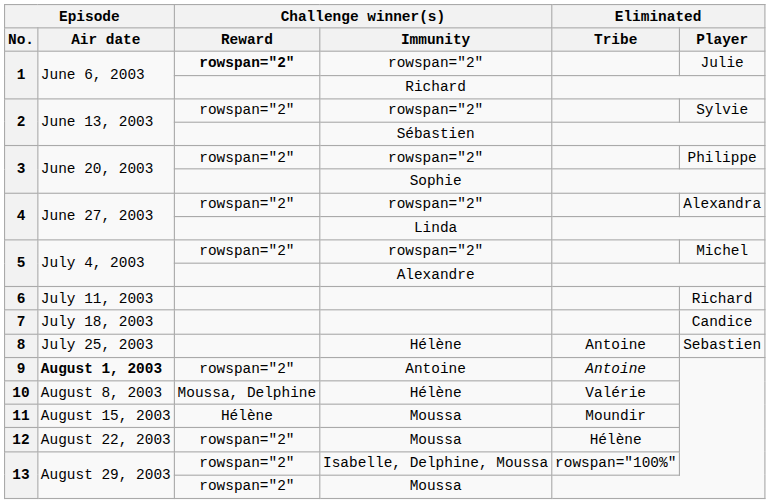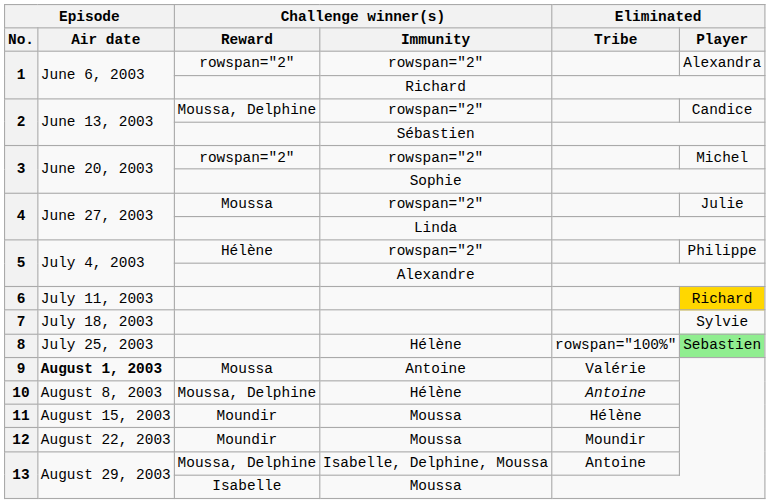(247, 63) bold -> (247, 63) normal
(722, 63) Julie -> (722, 63) Alexandra
(247, 110) rowspan="2" -> (247, 110) Moussa, Delphine
(722, 110) Sylvie -> (722, 110) Candice
(722, 157) Philippe -> (722, 157) Michel
(247, 204) rowspan="2" -> (247, 204) Moussa
(722, 204) Alexandra -> (722, 204) Julie
(247, 251) rowspan="2" -> (247, 251) Hélène
(722, 251) Michel -> (722, 251) Philippe
(722, 299) no background -> (722, 299) gold background
(722, 322) Candice -> (722, 322) Sylvie
(616, 346) Antoine -> (616, 346) rowspan="100%"
(722, 346) no background -> (722, 346) lightgreen background
(247, 369) rowspan="2" -> (247, 369) Moussa
(616, 369) Antoine -> (616, 369) Valérie
(616, 393) Valérie -> (616, 393) Antoine
(247, 416) Hélène -> (247, 416) Moundir
(616, 416) Moundir -> (616, 416) Hélène
(247, 440) rowspan="2" -> (247, 440) Moundir
(616, 440) Hélène -> (616, 440) Moundir
(247, 463) rowspan="2" -> (247, 463) Moussa, Delphine
(616, 463) rowspan="100%" -> (616, 463) Antoine
(247, 487) rowspan="2" -> (247, 487) Isabelle
